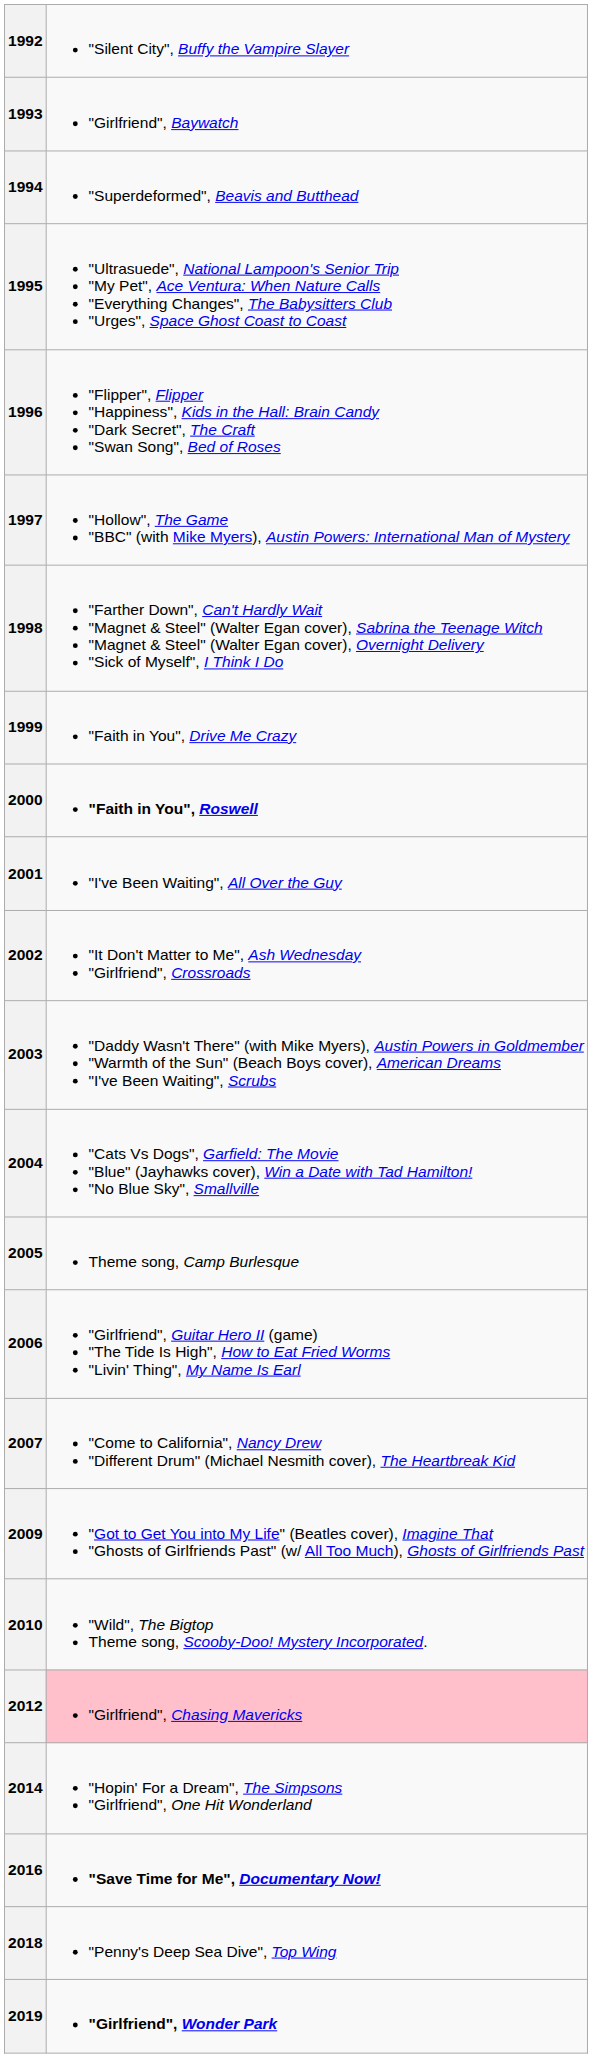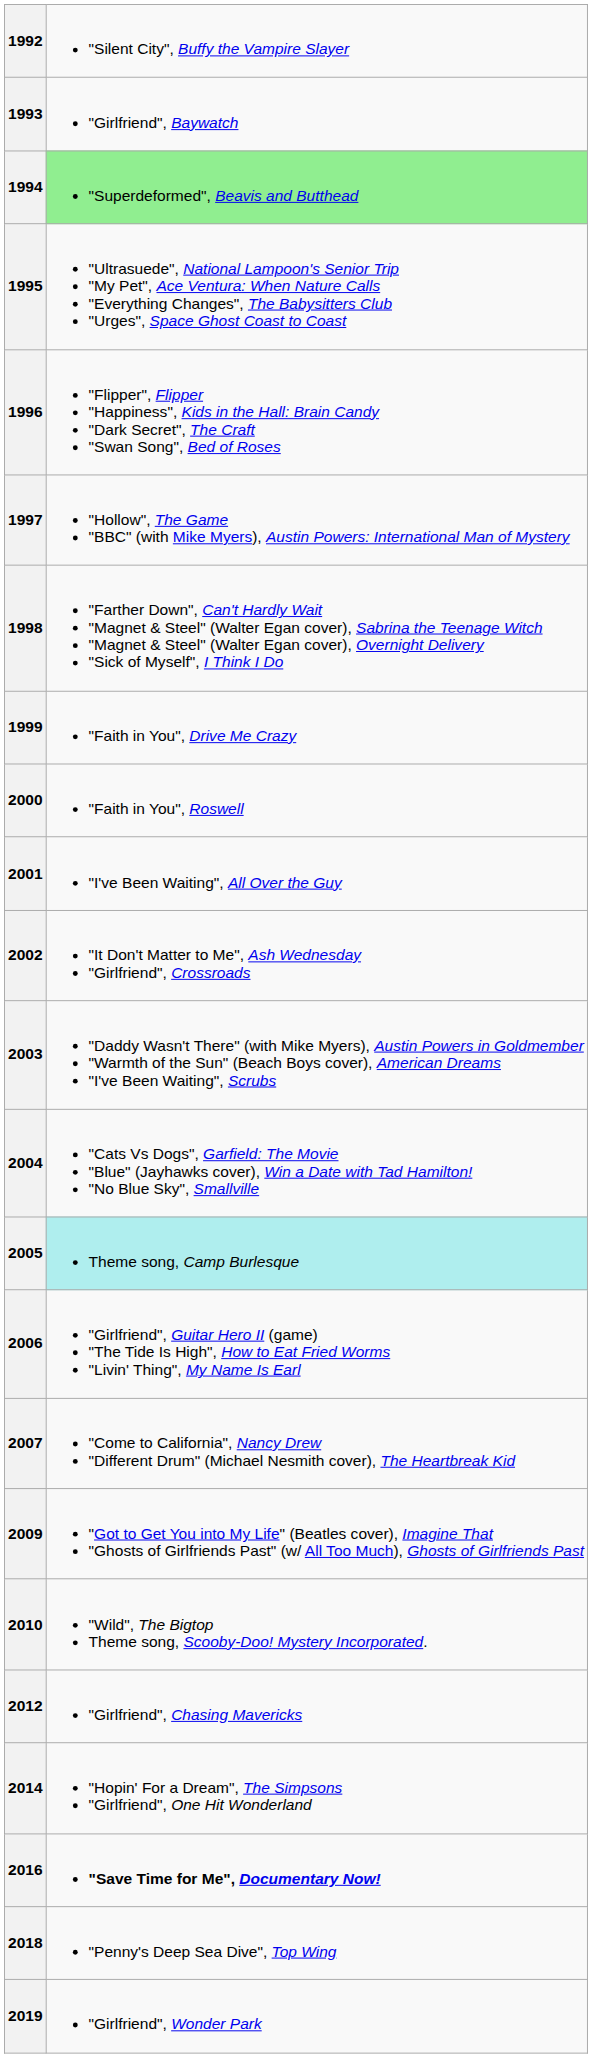(317, 196) no background -> (317, 196) lightgreen background
(317, 809) bold -> (317, 809) normal
(317, 1262) no background -> (317, 1262) paleturquoise background
(317, 1715) pink background -> (317, 1715) no background
(317, 2025) bold -> (317, 2025) normal
